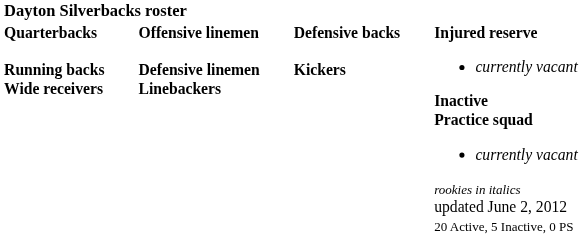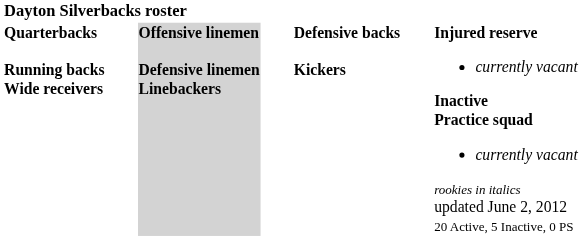(199, 60) no background -> (199, 60) lightgrey background
